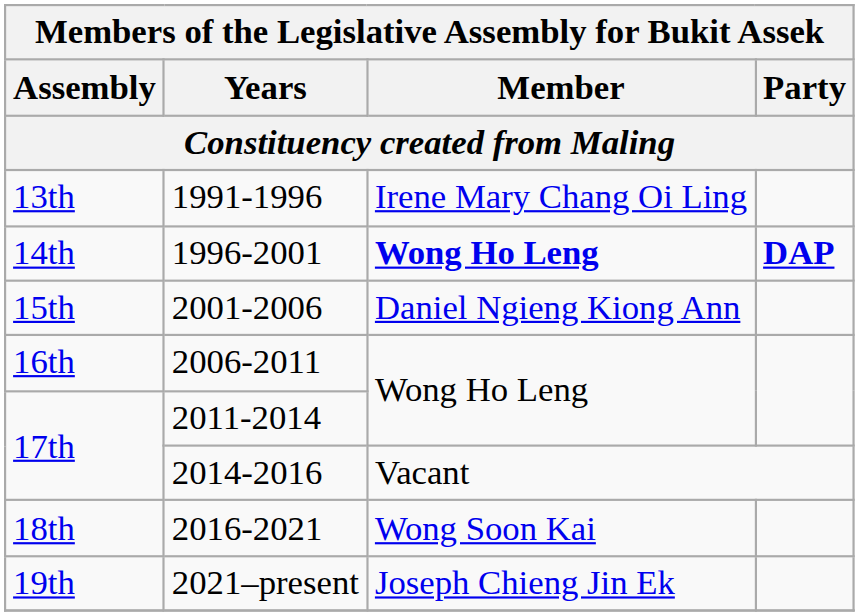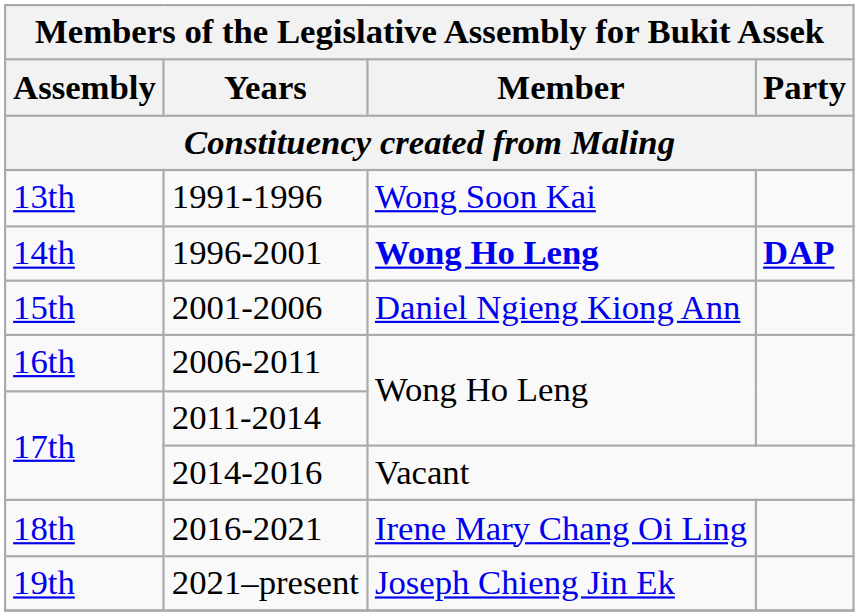(561, 197) Irene Mary Chang Oi Ling -> (485, 197) Wong Soon Kai
(485, 527) Wong Soon Kai -> (561, 527) Irene Mary Chang Oi Ling
